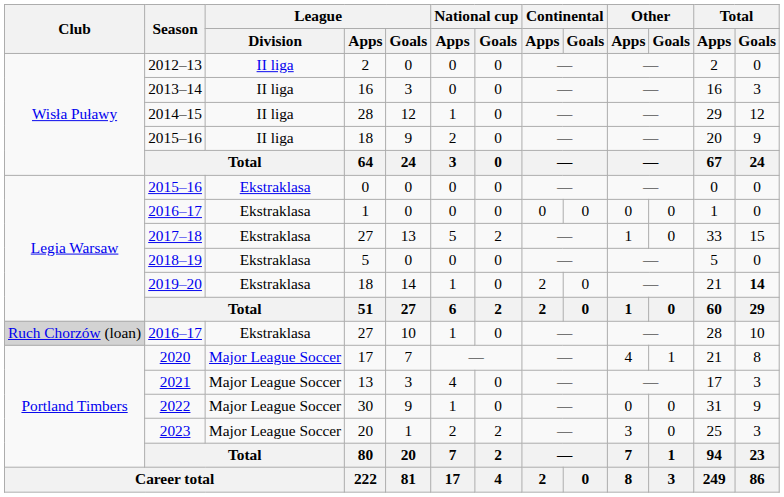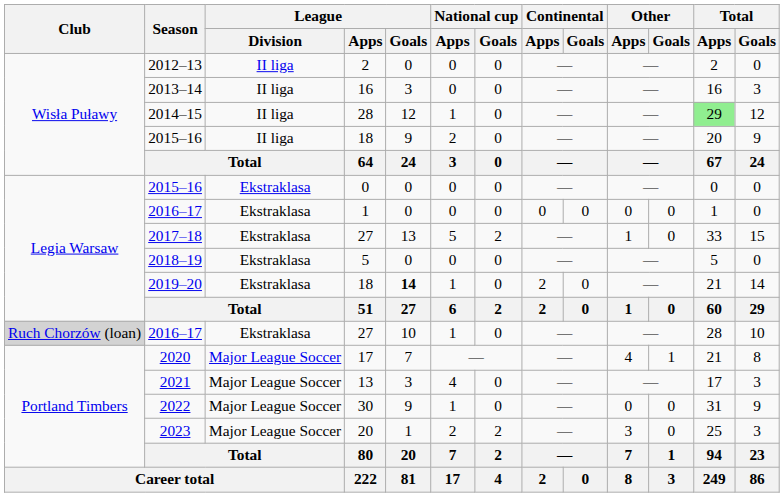(714, 114) no background -> (714, 114) lightgreen background
(408, 284) normal -> (408, 284) bold
(757, 284) bold -> (757, 284) normal
